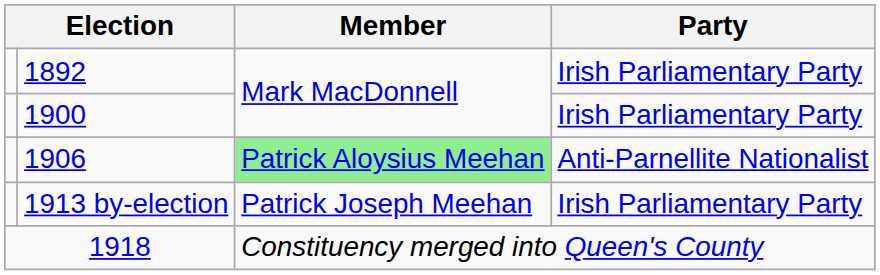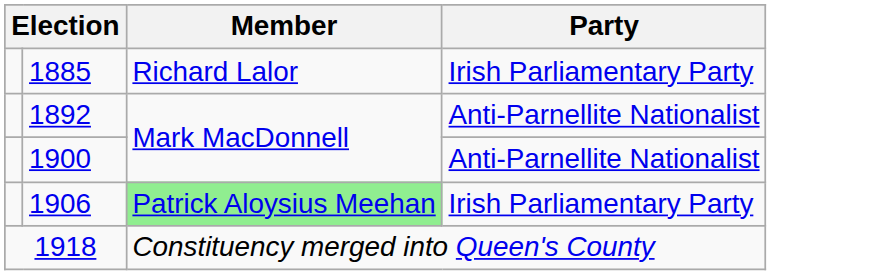+ row: (60, 70)
(710, 70) Irish Parliamentary Party -> (604, 114) Anti-Parnellite Nationalist
(710, 114) Irish Parliamentary Party -> (604, 159) Anti-Parnellite Nationalist
(713, 159) Anti-Parnellite Nationalist -> (601, 203) Irish Parliamentary Party
- row: (126, 203)
